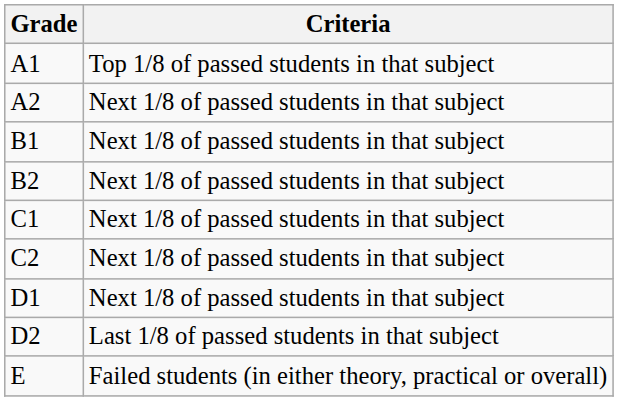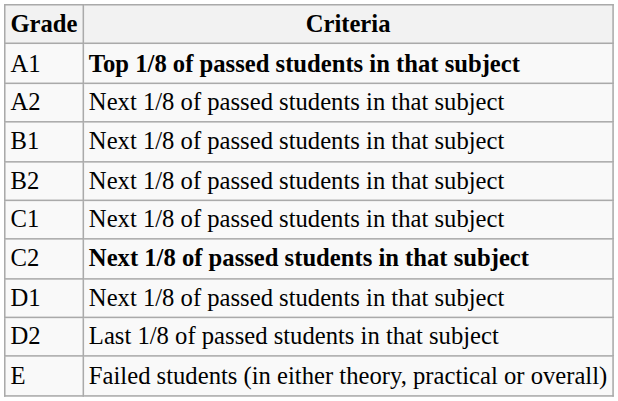(292, 63) normal -> (304, 63) bold
(297, 258) normal -> (309, 258) bold
